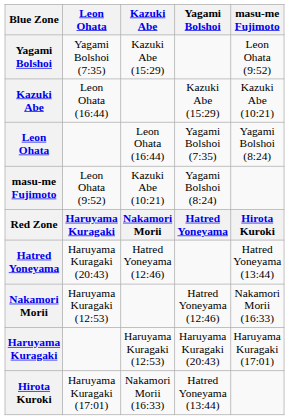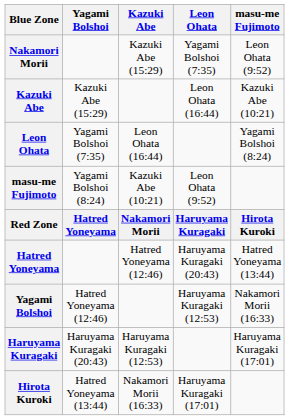columns swapped: (203, 19) <-> (92, 19)
(34, 57) Yagami Bolshoi -> (34, 57) Nakamori Morii
(34, 305) Nakamori Morii -> (34, 305) Yagami Bolshoi
